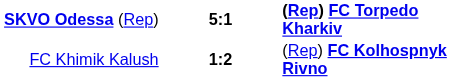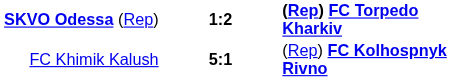(221, 20) 5:1 -> (221, 20) 1:2
(221, 59) 1:2 -> (221, 59) 5:1
